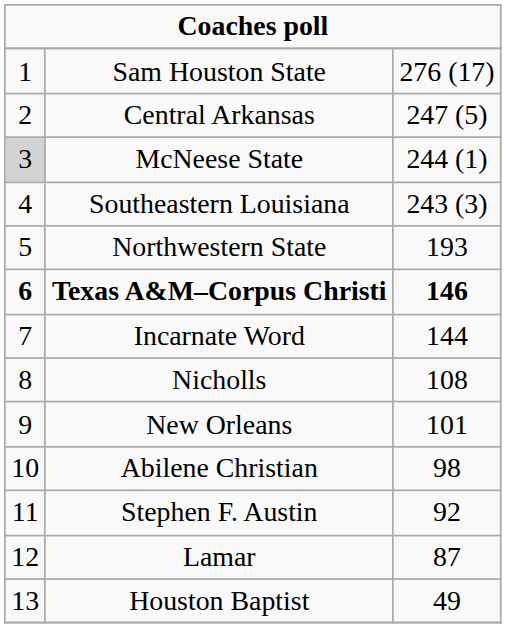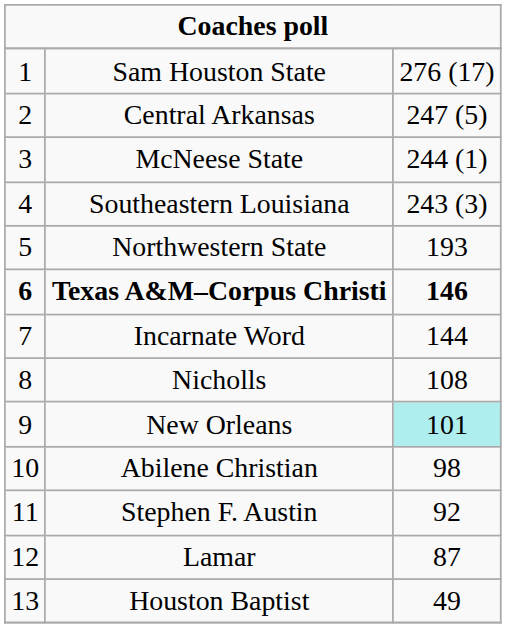(25, 159) lightgrey background -> (25, 159) no background
(447, 423) no background -> (447, 423) paleturquoise background
